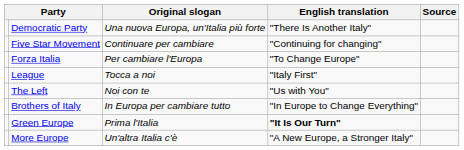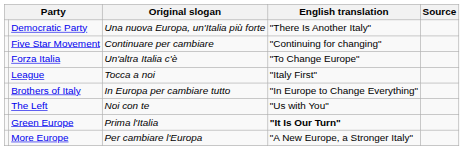(153, 59) Per cambiare l'Europa -> (141, 59) Un'altra Italia c'è
rows swapped: (46, 106) <-> (29, 91)
(141, 138) Un'altra Italia c'è -> (153, 138) Per cambiare l'Europa
